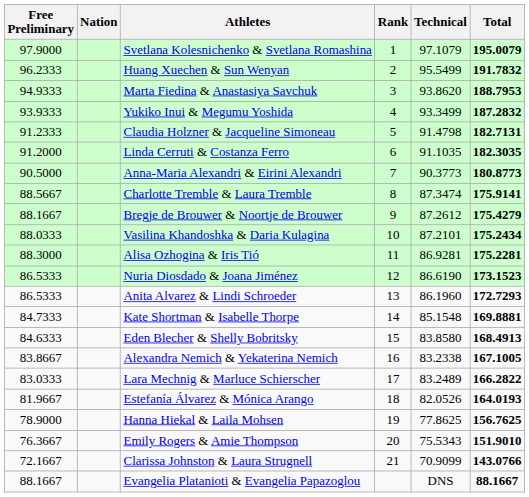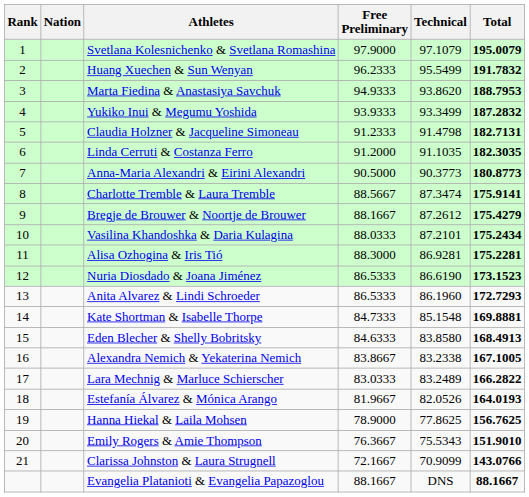columns swapped: (393, 22) <-> (41, 22)
